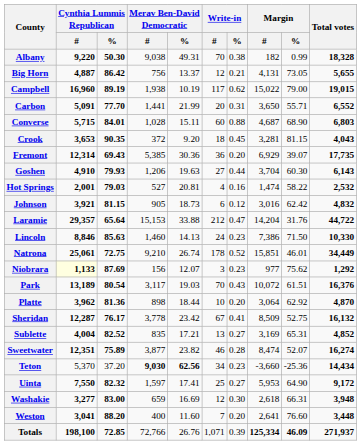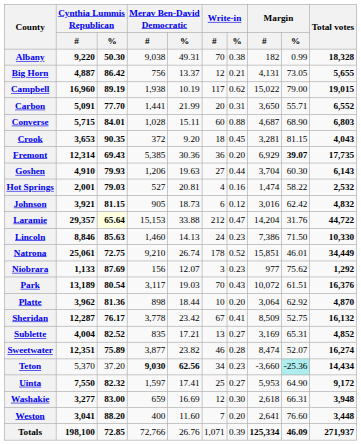(297, 155) normal -> (297, 155) bold
(115, 220) no background -> (115, 220) lightyellow background
(85, 269) lightyellow background -> (85, 269) no background
(296, 367) no background -> (296, 367) paleturquoise background
